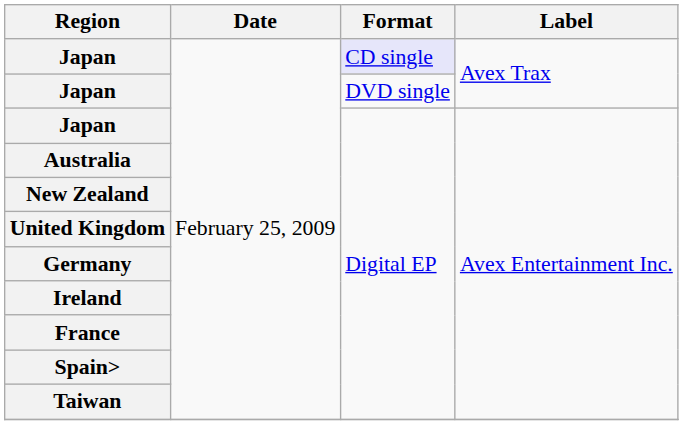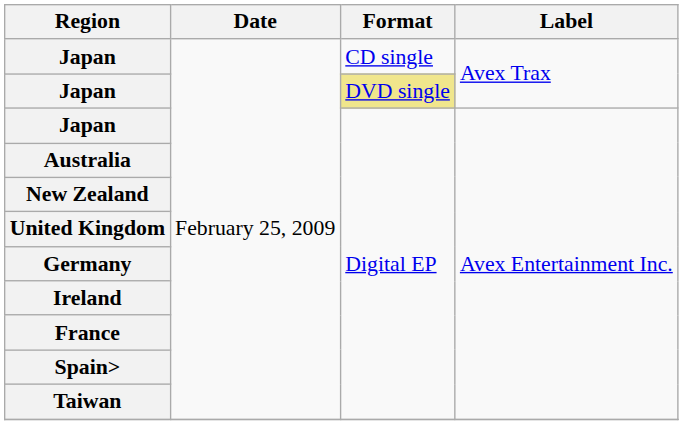(389, 56) lavender background -> (389, 56) no background
(398, 90) no background -> (398, 90) khaki background
